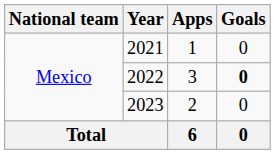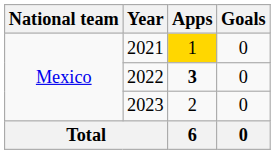(192, 47) no background -> (192, 47) gold background
(192, 76) normal -> (192, 76) bold
(243, 76) bold -> (243, 76) normal
